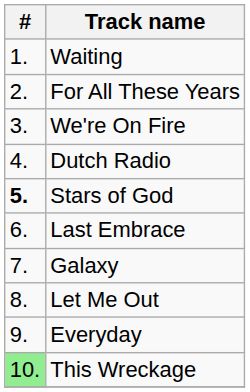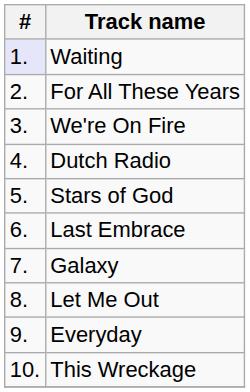(19, 56) no background -> (19, 56) lavender background
(19, 195) bold -> (19, 195) normal
(25, 369) lightgreen background -> (25, 369) no background
